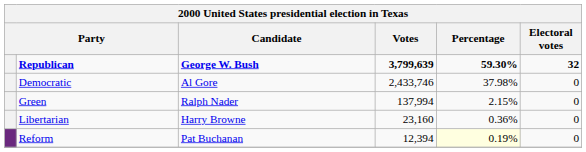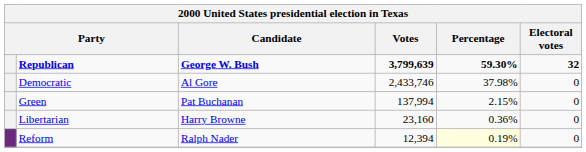(209, 101) Ralph Nader -> (212, 101) Pat Buchanan
(212, 138) Pat Buchanan -> (209, 138) Ralph Nader
